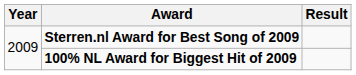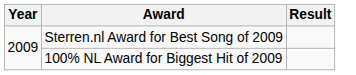(172, 37) bold -> (164, 37) normal
(171, 59) bold -> (163, 59) normal
